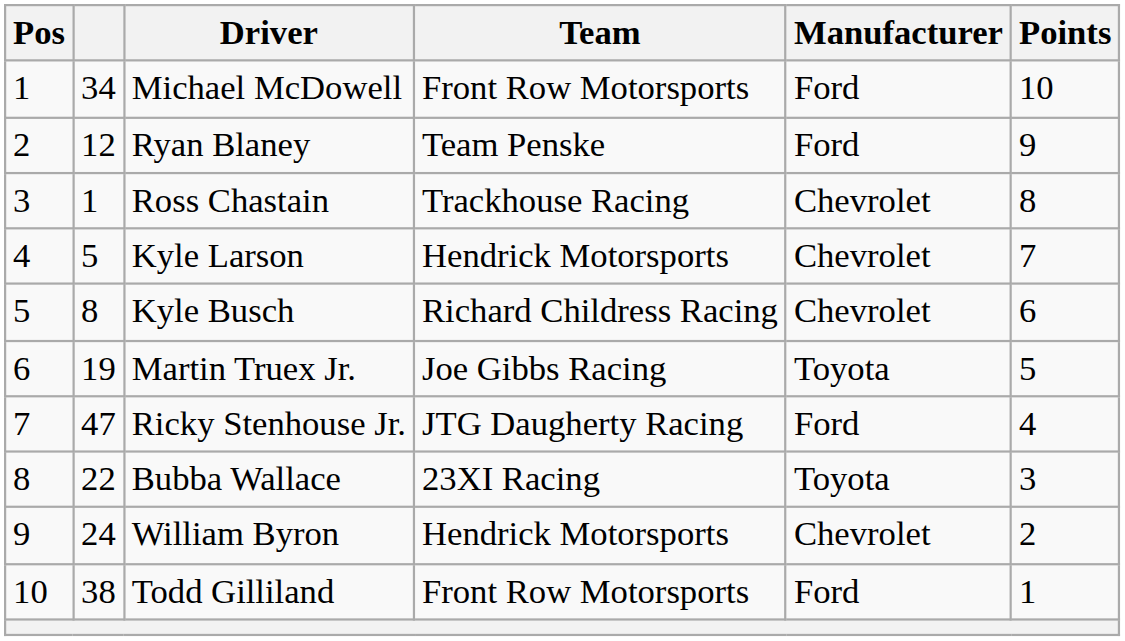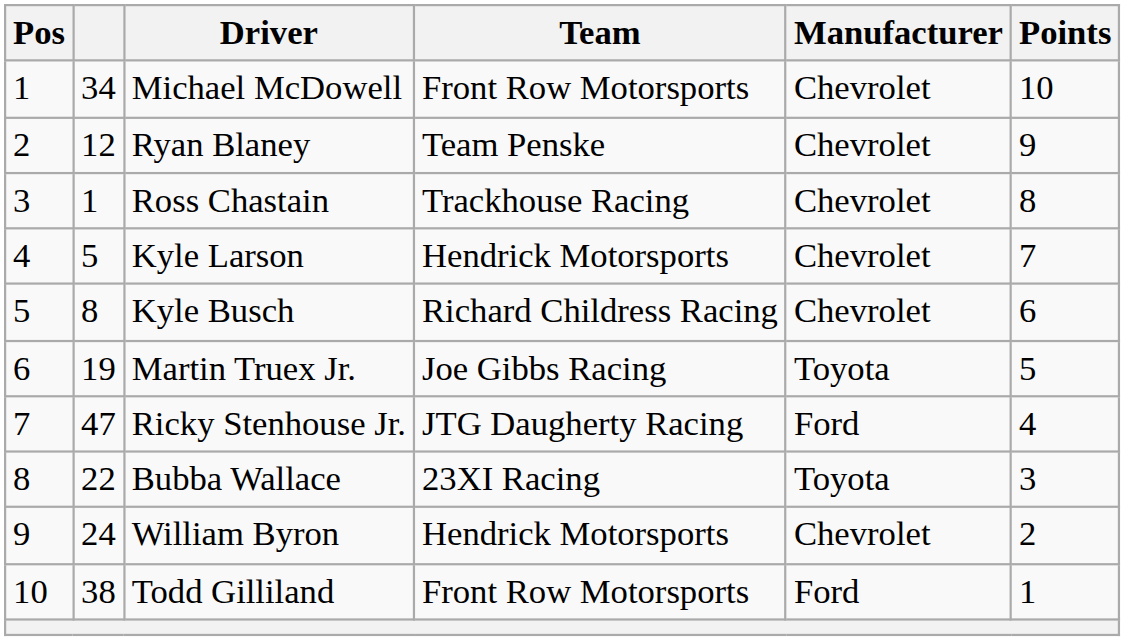(827, 87) Ford -> (862, 87) Chevrolet
(827, 143) Ford -> (862, 143) Chevrolet
